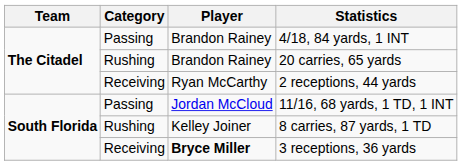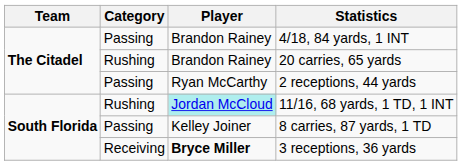(134, 82) Receiving -> (129, 82) Passing
(129, 104) Passing -> (129, 104) Rushing
(222, 104) no background -> (222, 104) paleturquoise background
(129, 126) Rushing -> (129, 126) Passing
